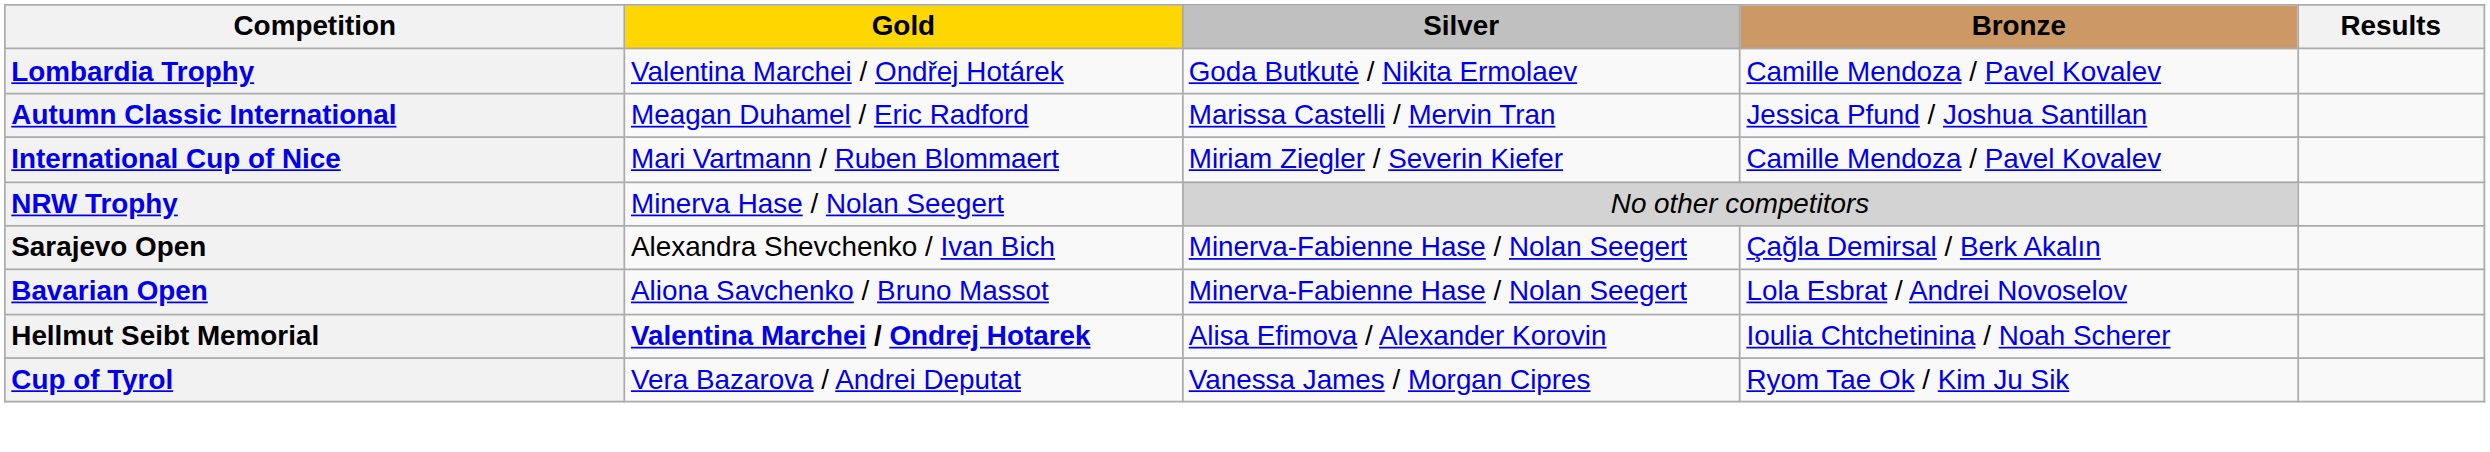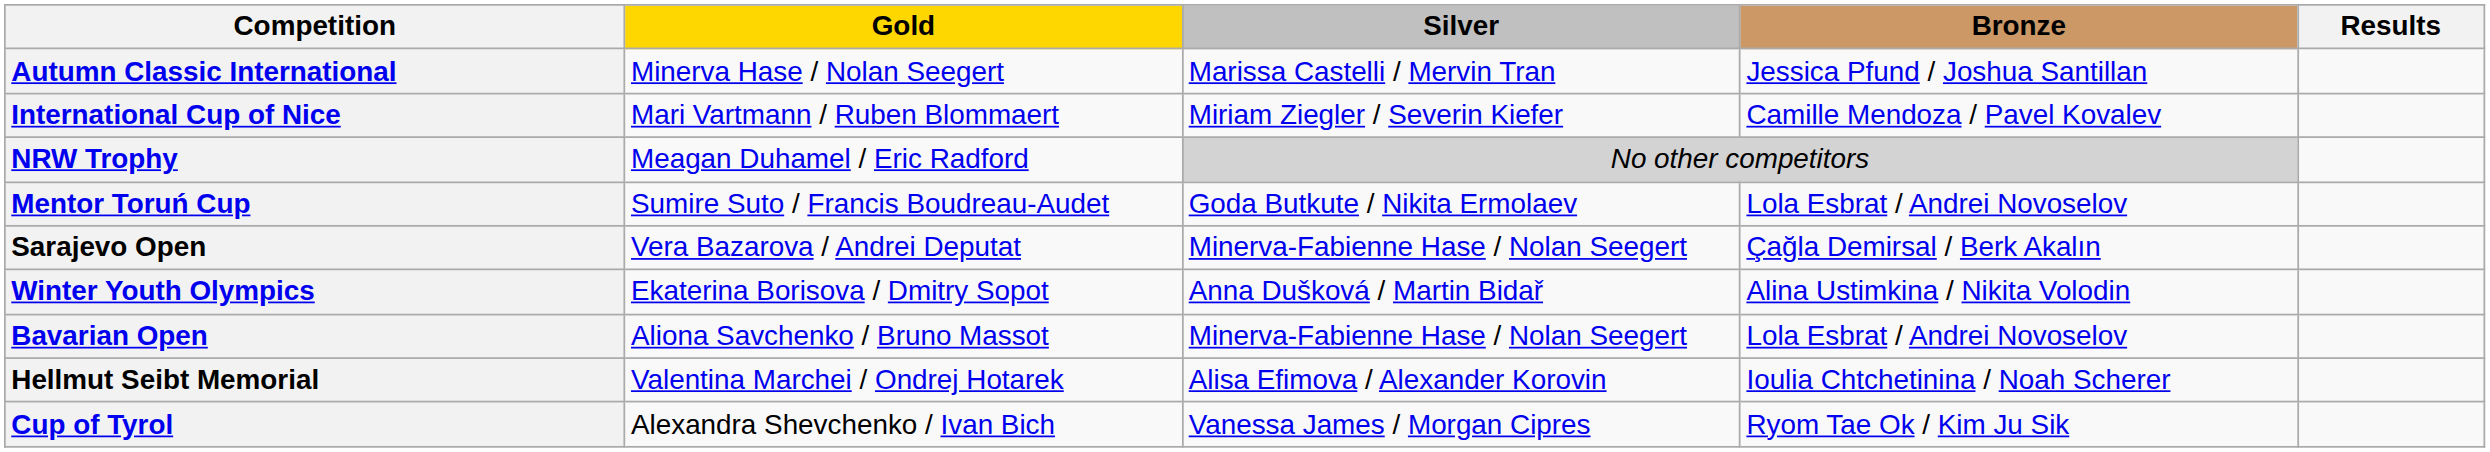- row: (133, 70)
(830, 114) Meagan Duhamel / Eric Radford -> (817, 70) Minerva Hase / Nolan Seegert
(817, 203) Minerva Hase / Nolan Seegert -> (830, 159) Meagan Duhamel / Eric Radford
+ row: (131, 203)
(843, 247) Alexandra Shevchenko / Ivan Bich -> (826, 247) Vera Bazarova / Andrei Deputat
+ row: (163, 291)
(861, 335) bold -> (847, 379) normal
(826, 379) Vera Bazarova / Andrei Deputat -> (843, 423) Alexandra Shevchenko / Ivan Bich
